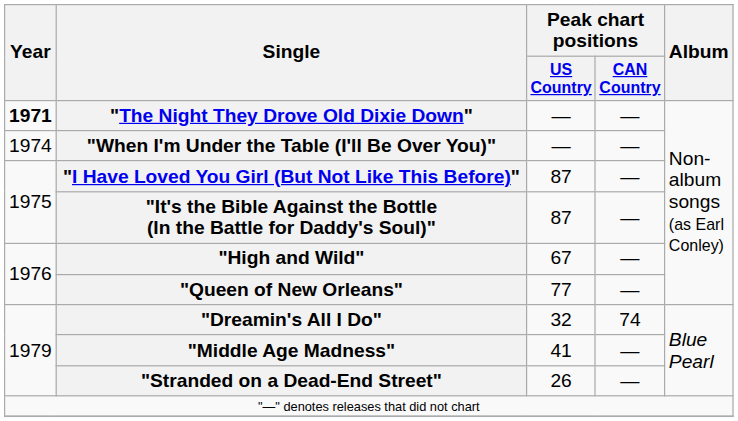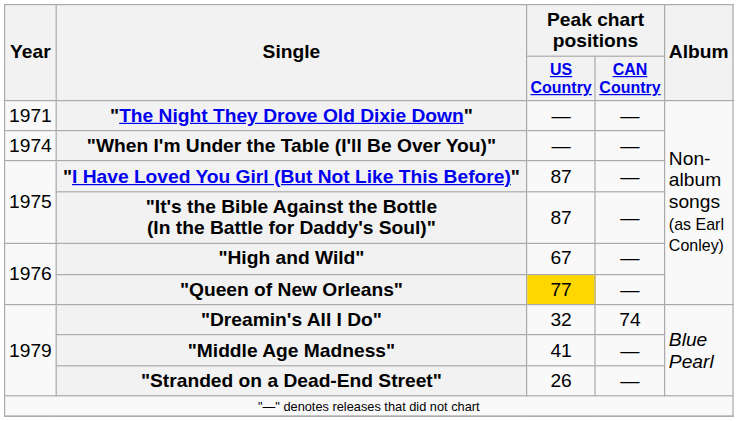(30, 115) bold -> (30, 115) normal
(561, 289) no background -> (561, 289) gold background
